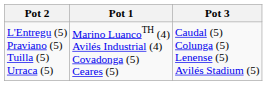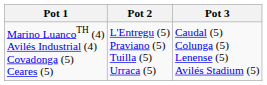columns swapped: (121, 13) <-> (37, 13)
